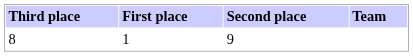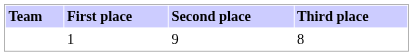columns swapped: (369, 16) <-> (44, 16)
